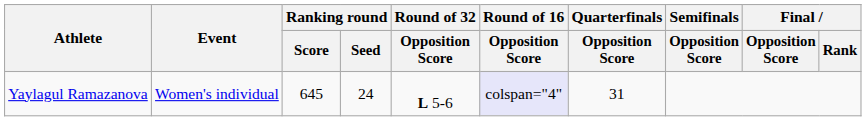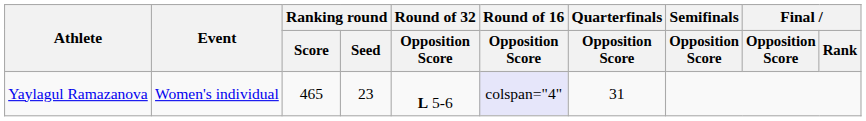(311, 94) 645 -> (311, 94) 465
(366, 94) 24 -> (366, 94) 23
